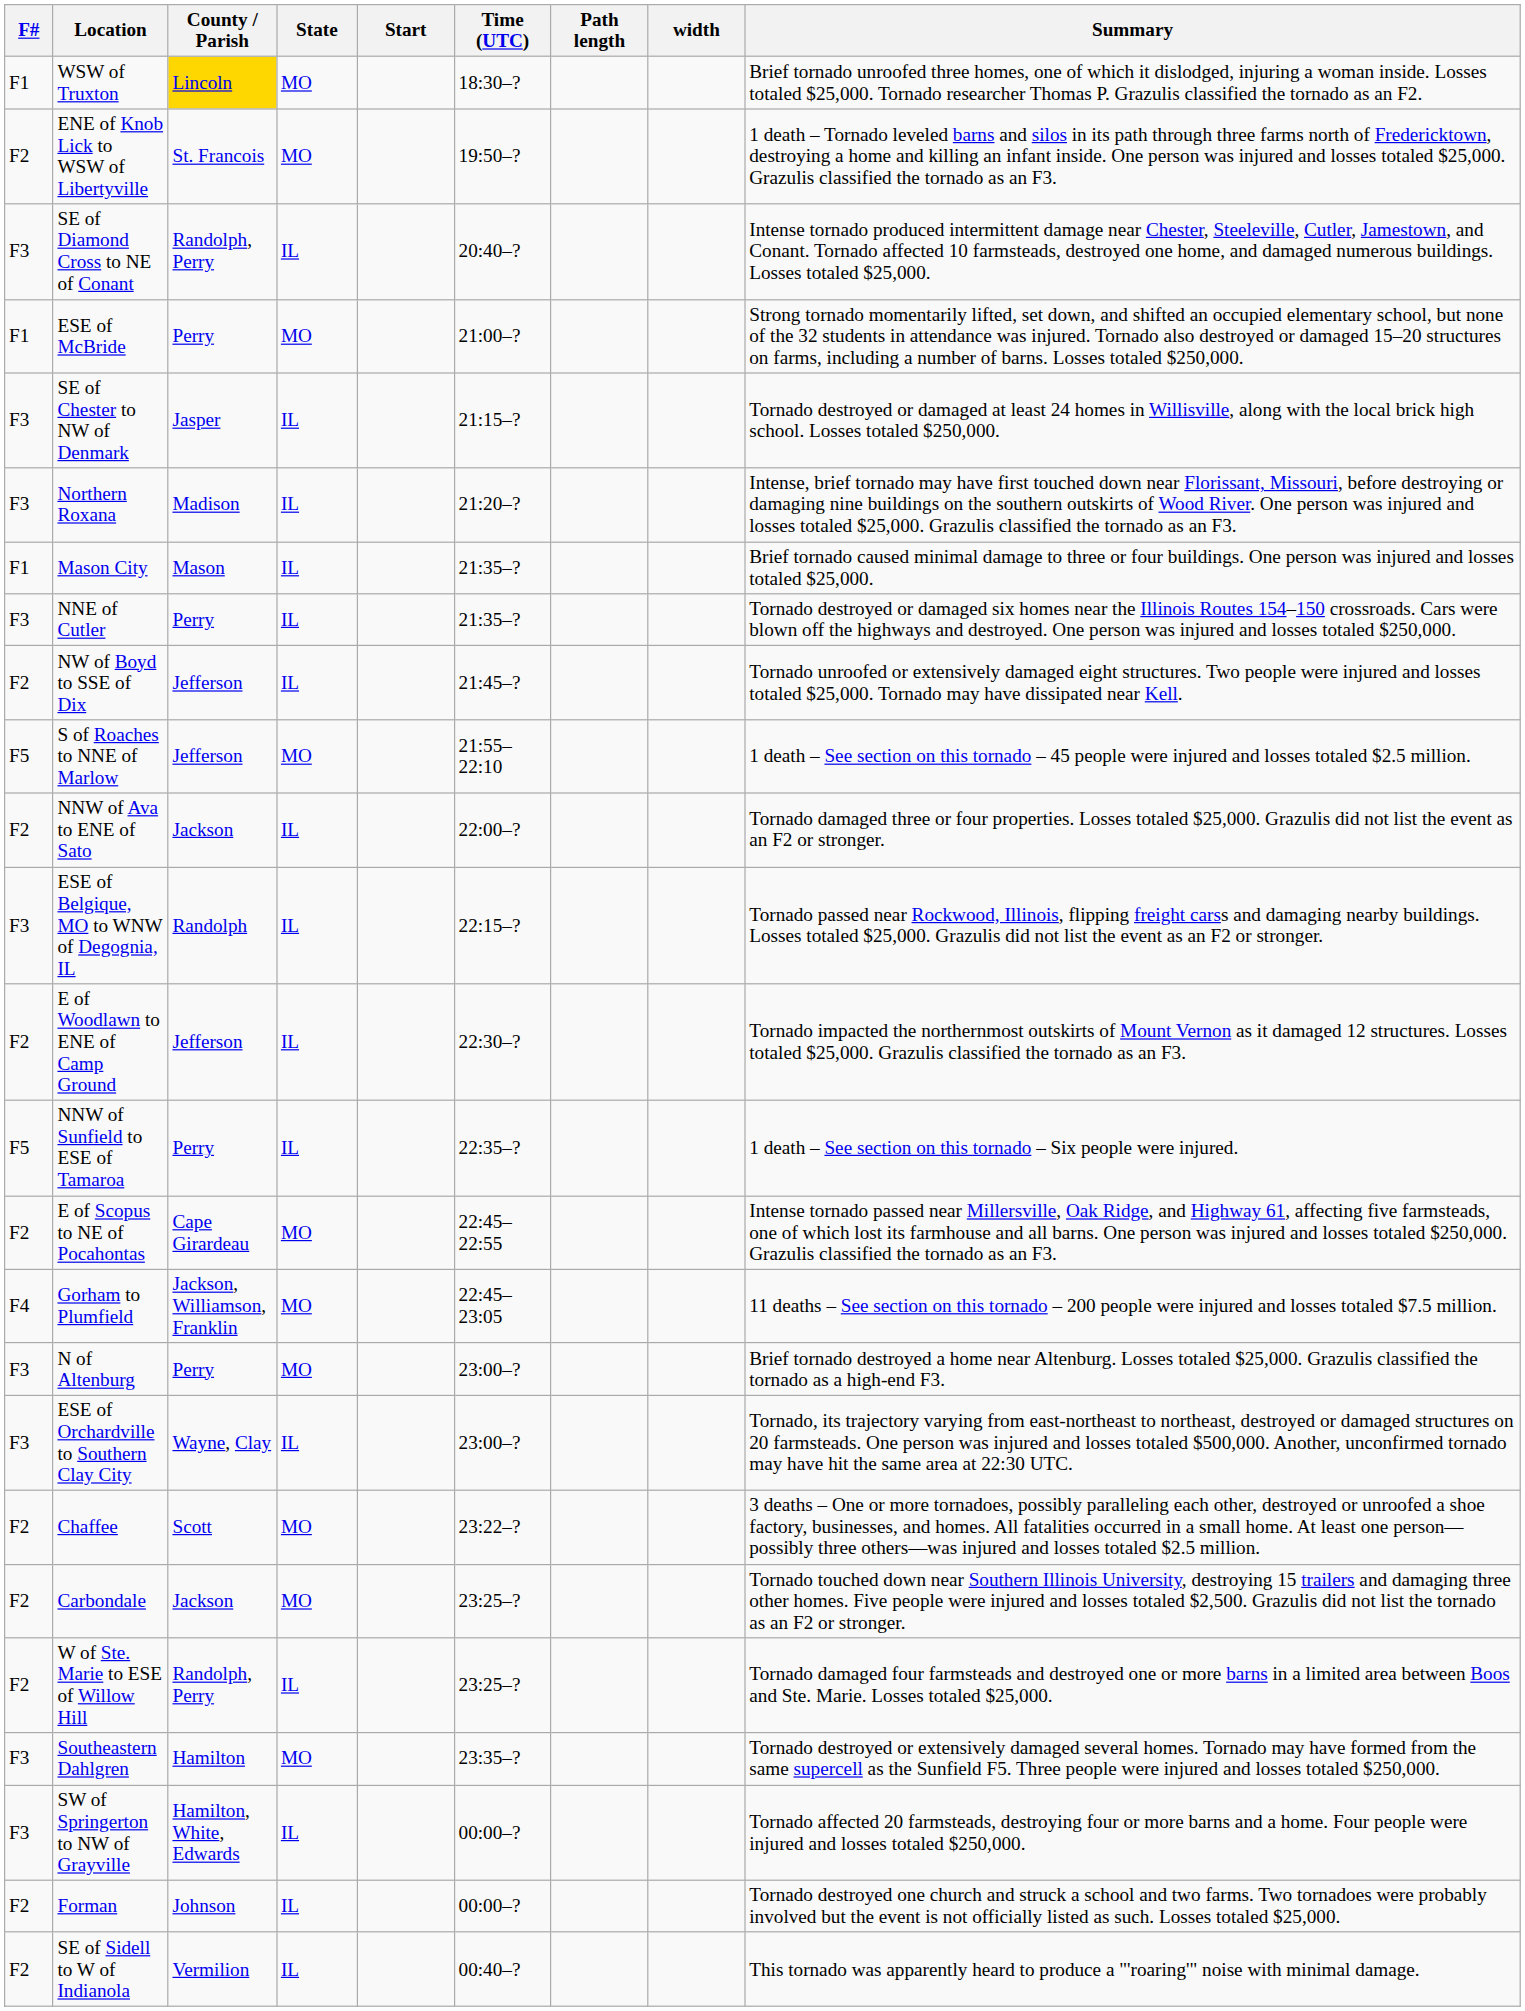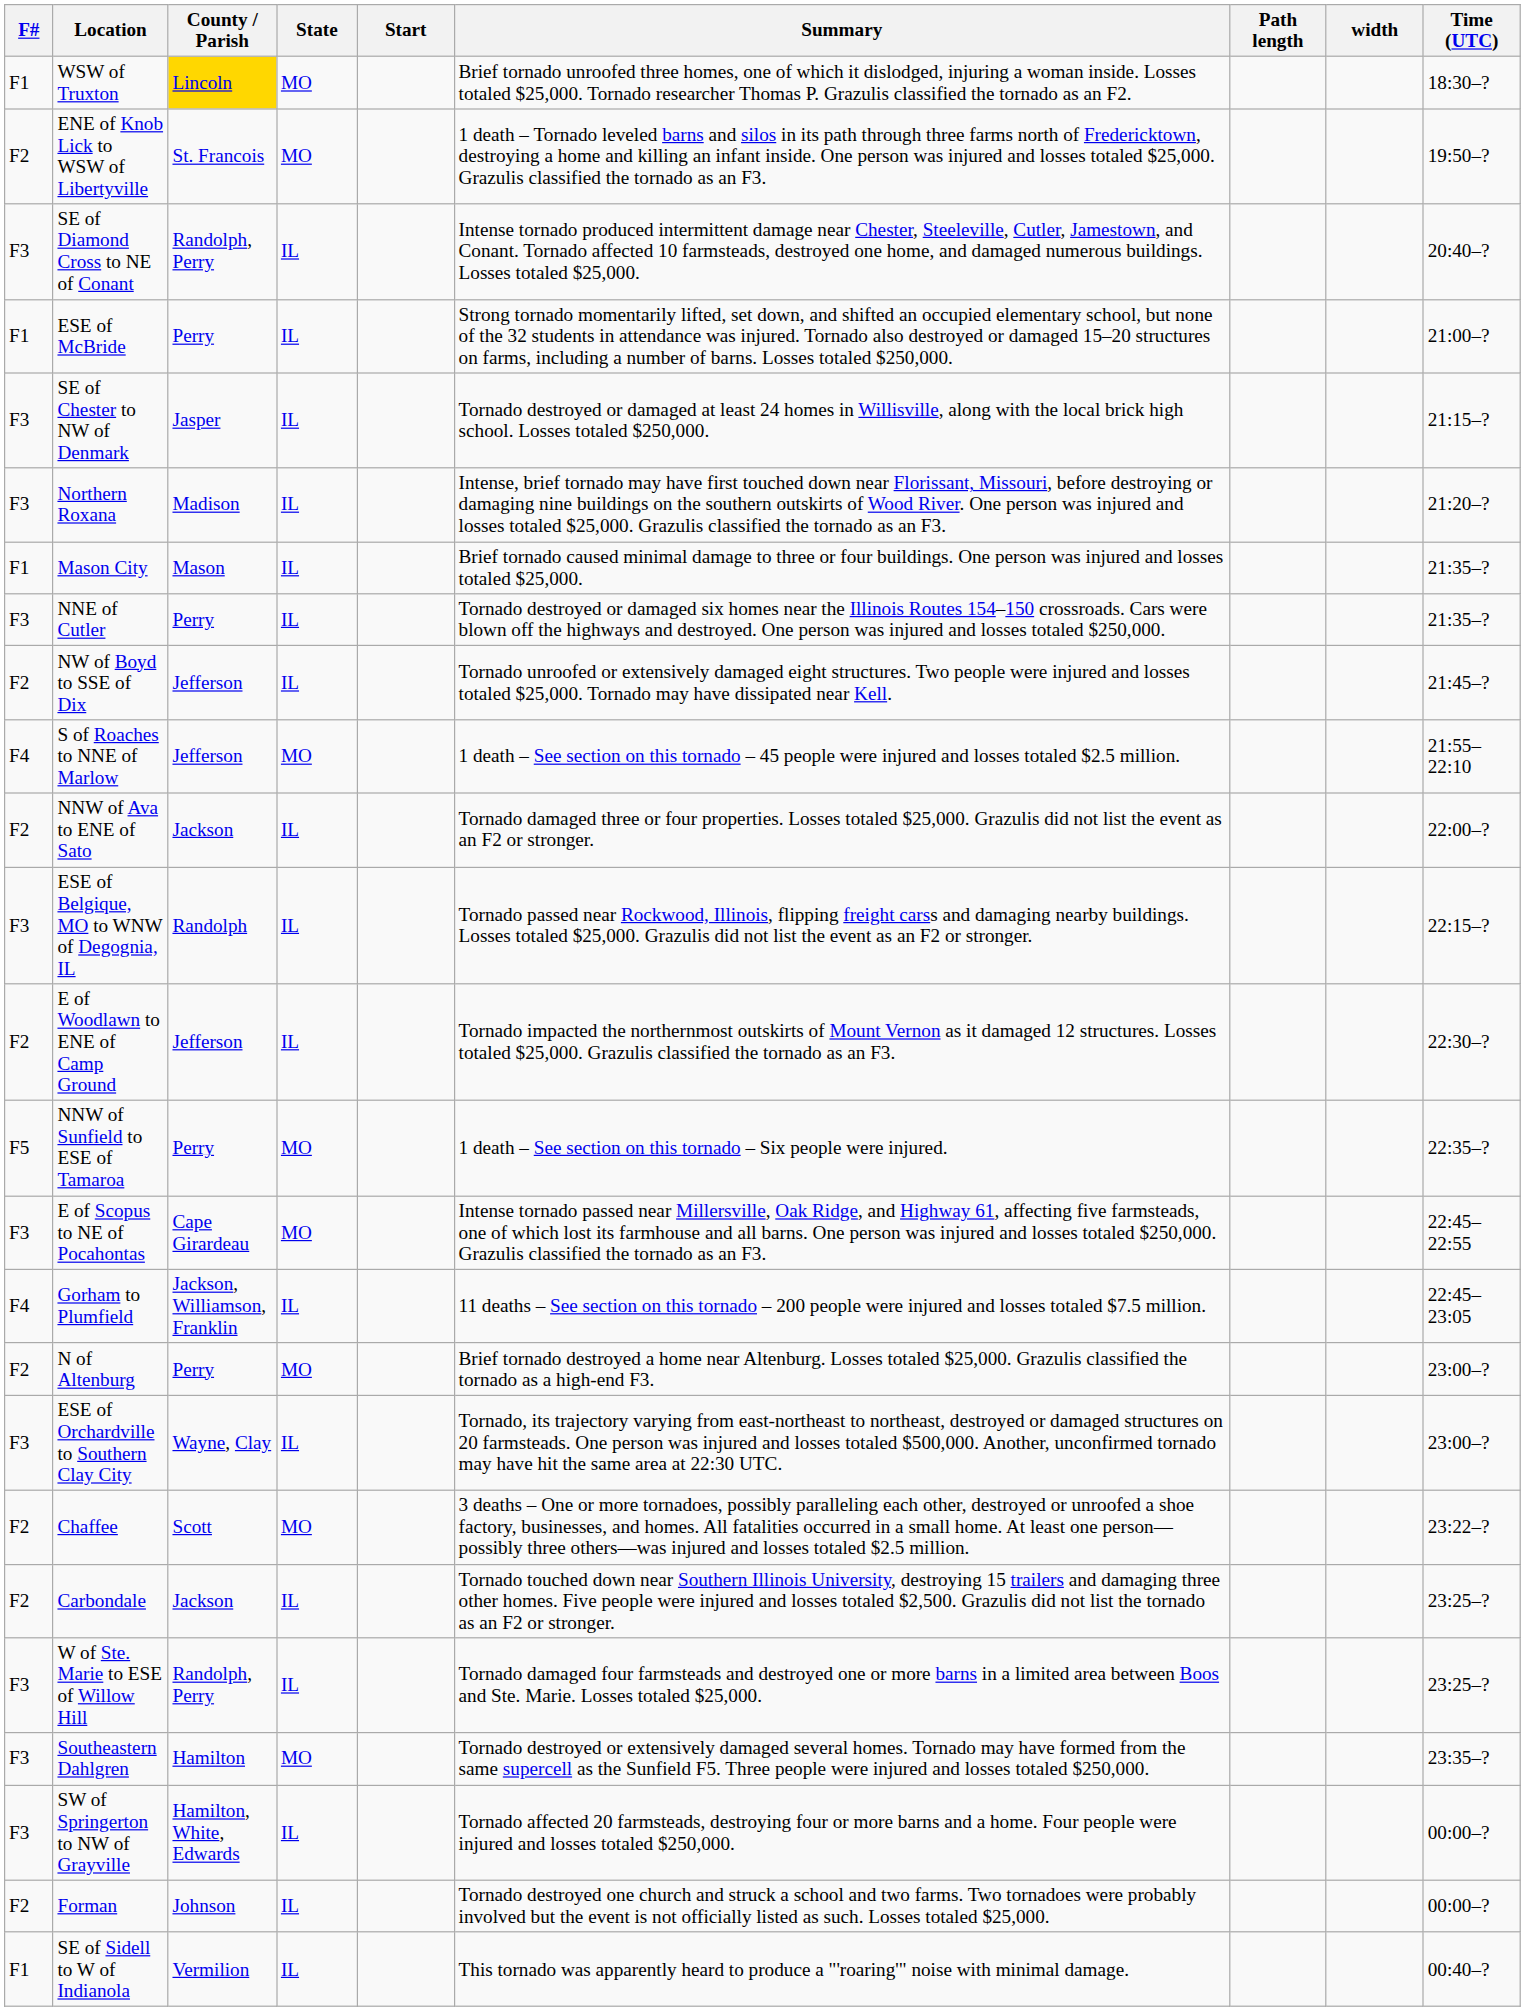columns swapped: (503, 30) <-> (1133, 30)
(296, 335) MO -> (290, 335) IL
(19, 756) F5 -> (19, 756) F4
(290, 1148) IL -> (296, 1148) MO
(19, 1232) F2 -> (19, 1232) F3
(296, 1306) MO -> (290, 1306) IL
(19, 1368) F3 -> (19, 1368) F2
(296, 1600) MO -> (290, 1600) IL
(19, 1685) F2 -> (19, 1685) F3
(19, 1968) F2 -> (19, 1968) F1
